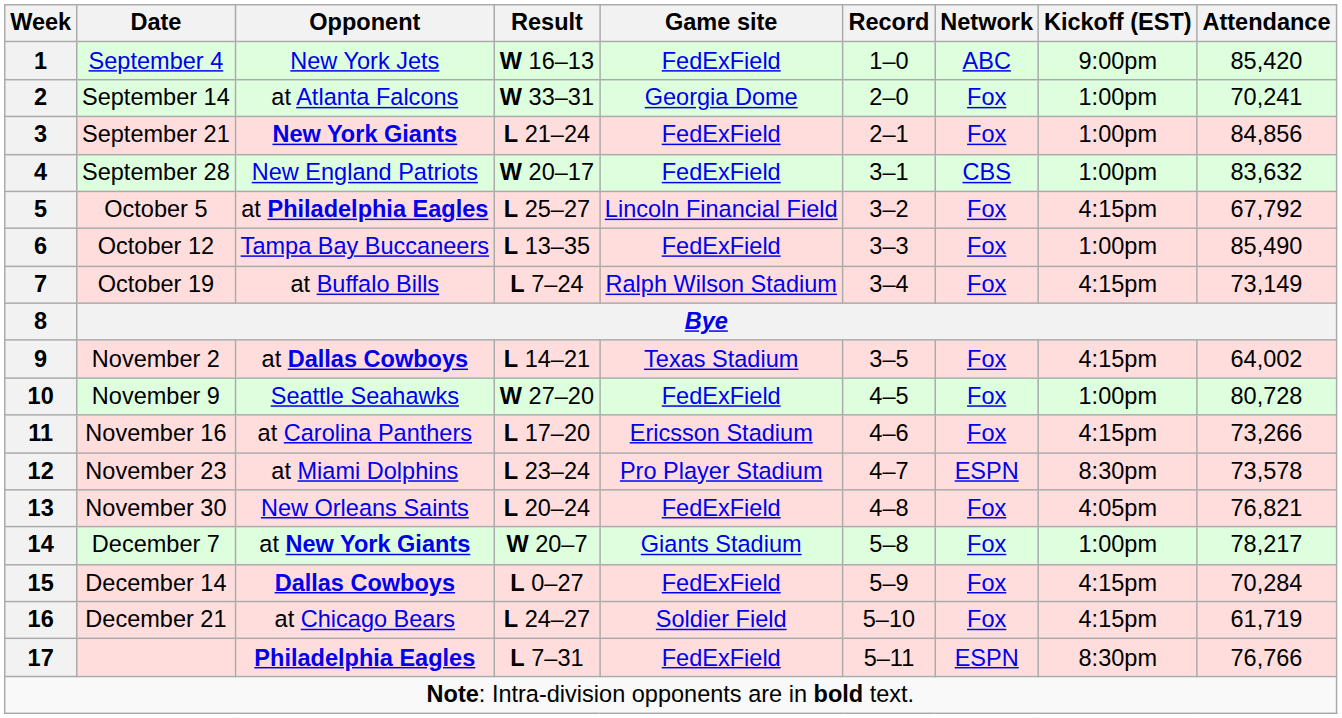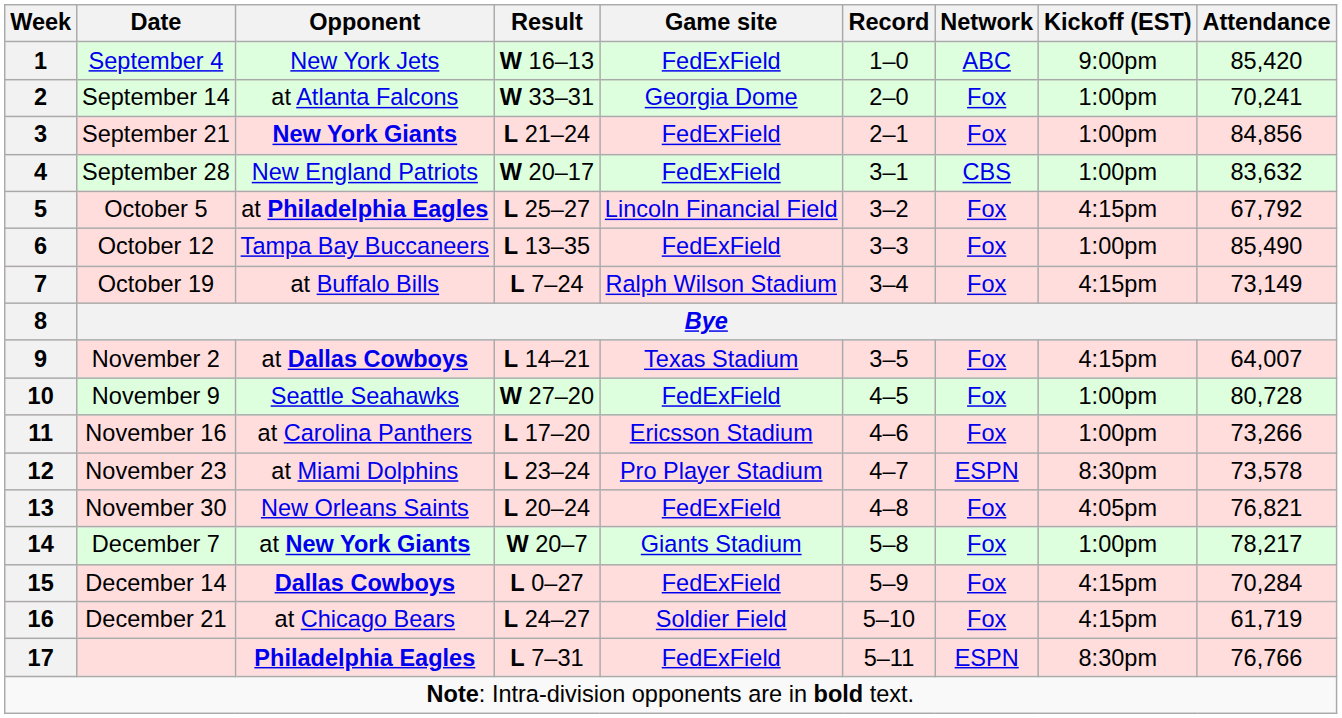(1266, 358) 64,002 -> (1266, 358) 64,007
(1118, 433) 4:15pm -> (1118, 433) 1:00pm
